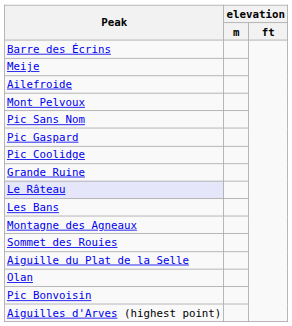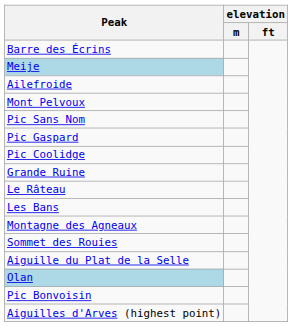(23, 67) no background -> (23, 67) lightblue background
(36, 190) lavender background -> (36, 190) no background
(20, 278) no background -> (20, 278) lightblue background
